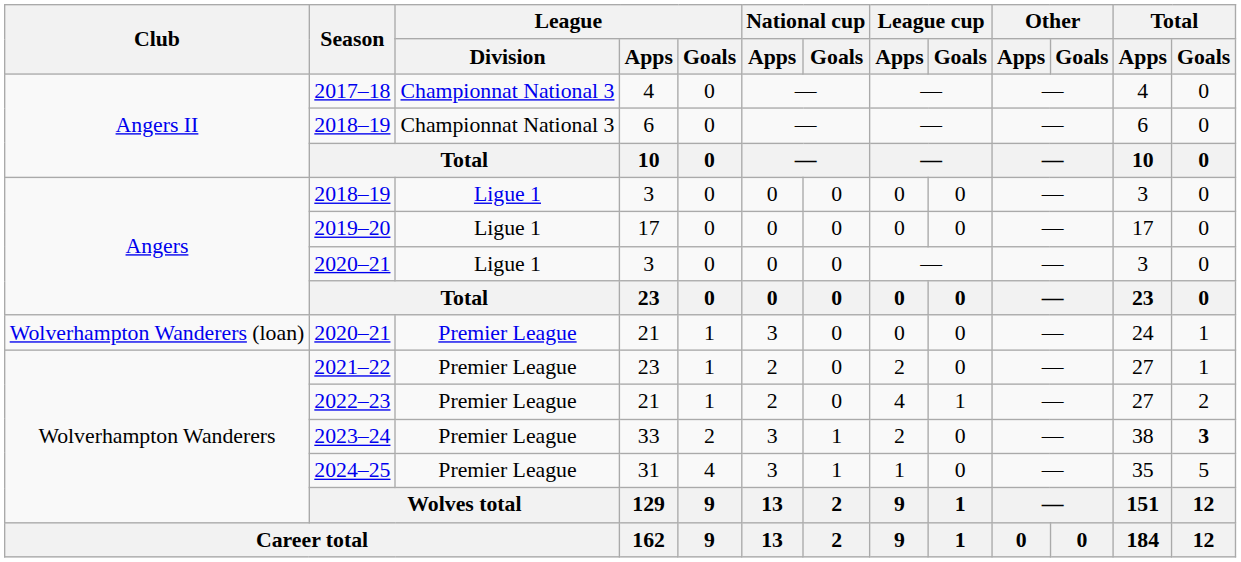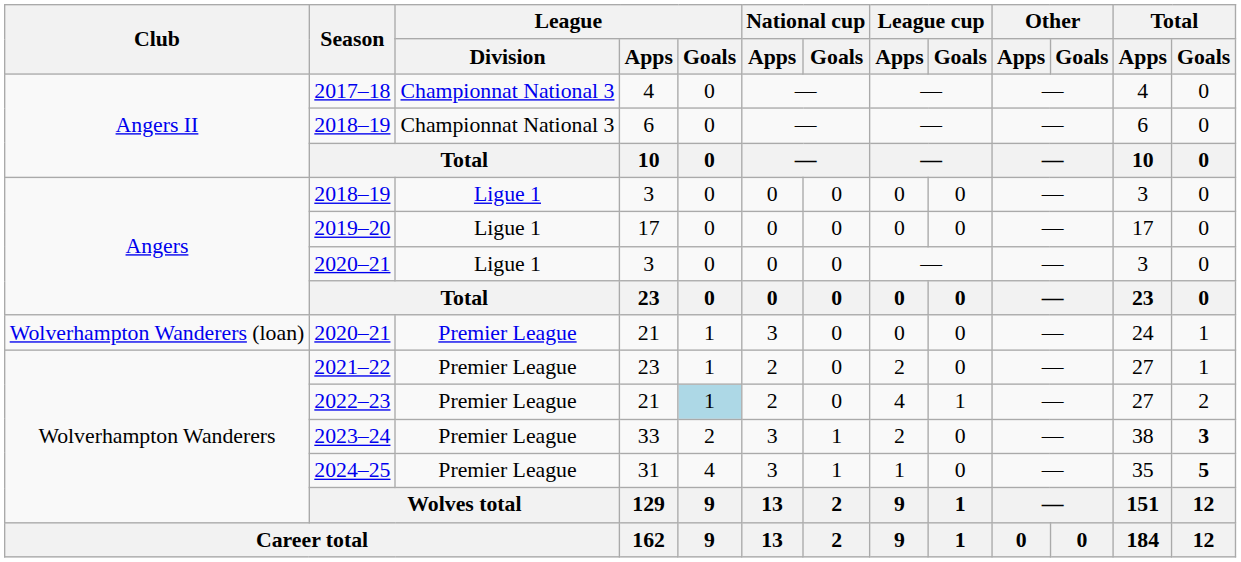(710, 401) no background -> (710, 401) lightblue background
(1204, 470) normal -> (1204, 470) bold
